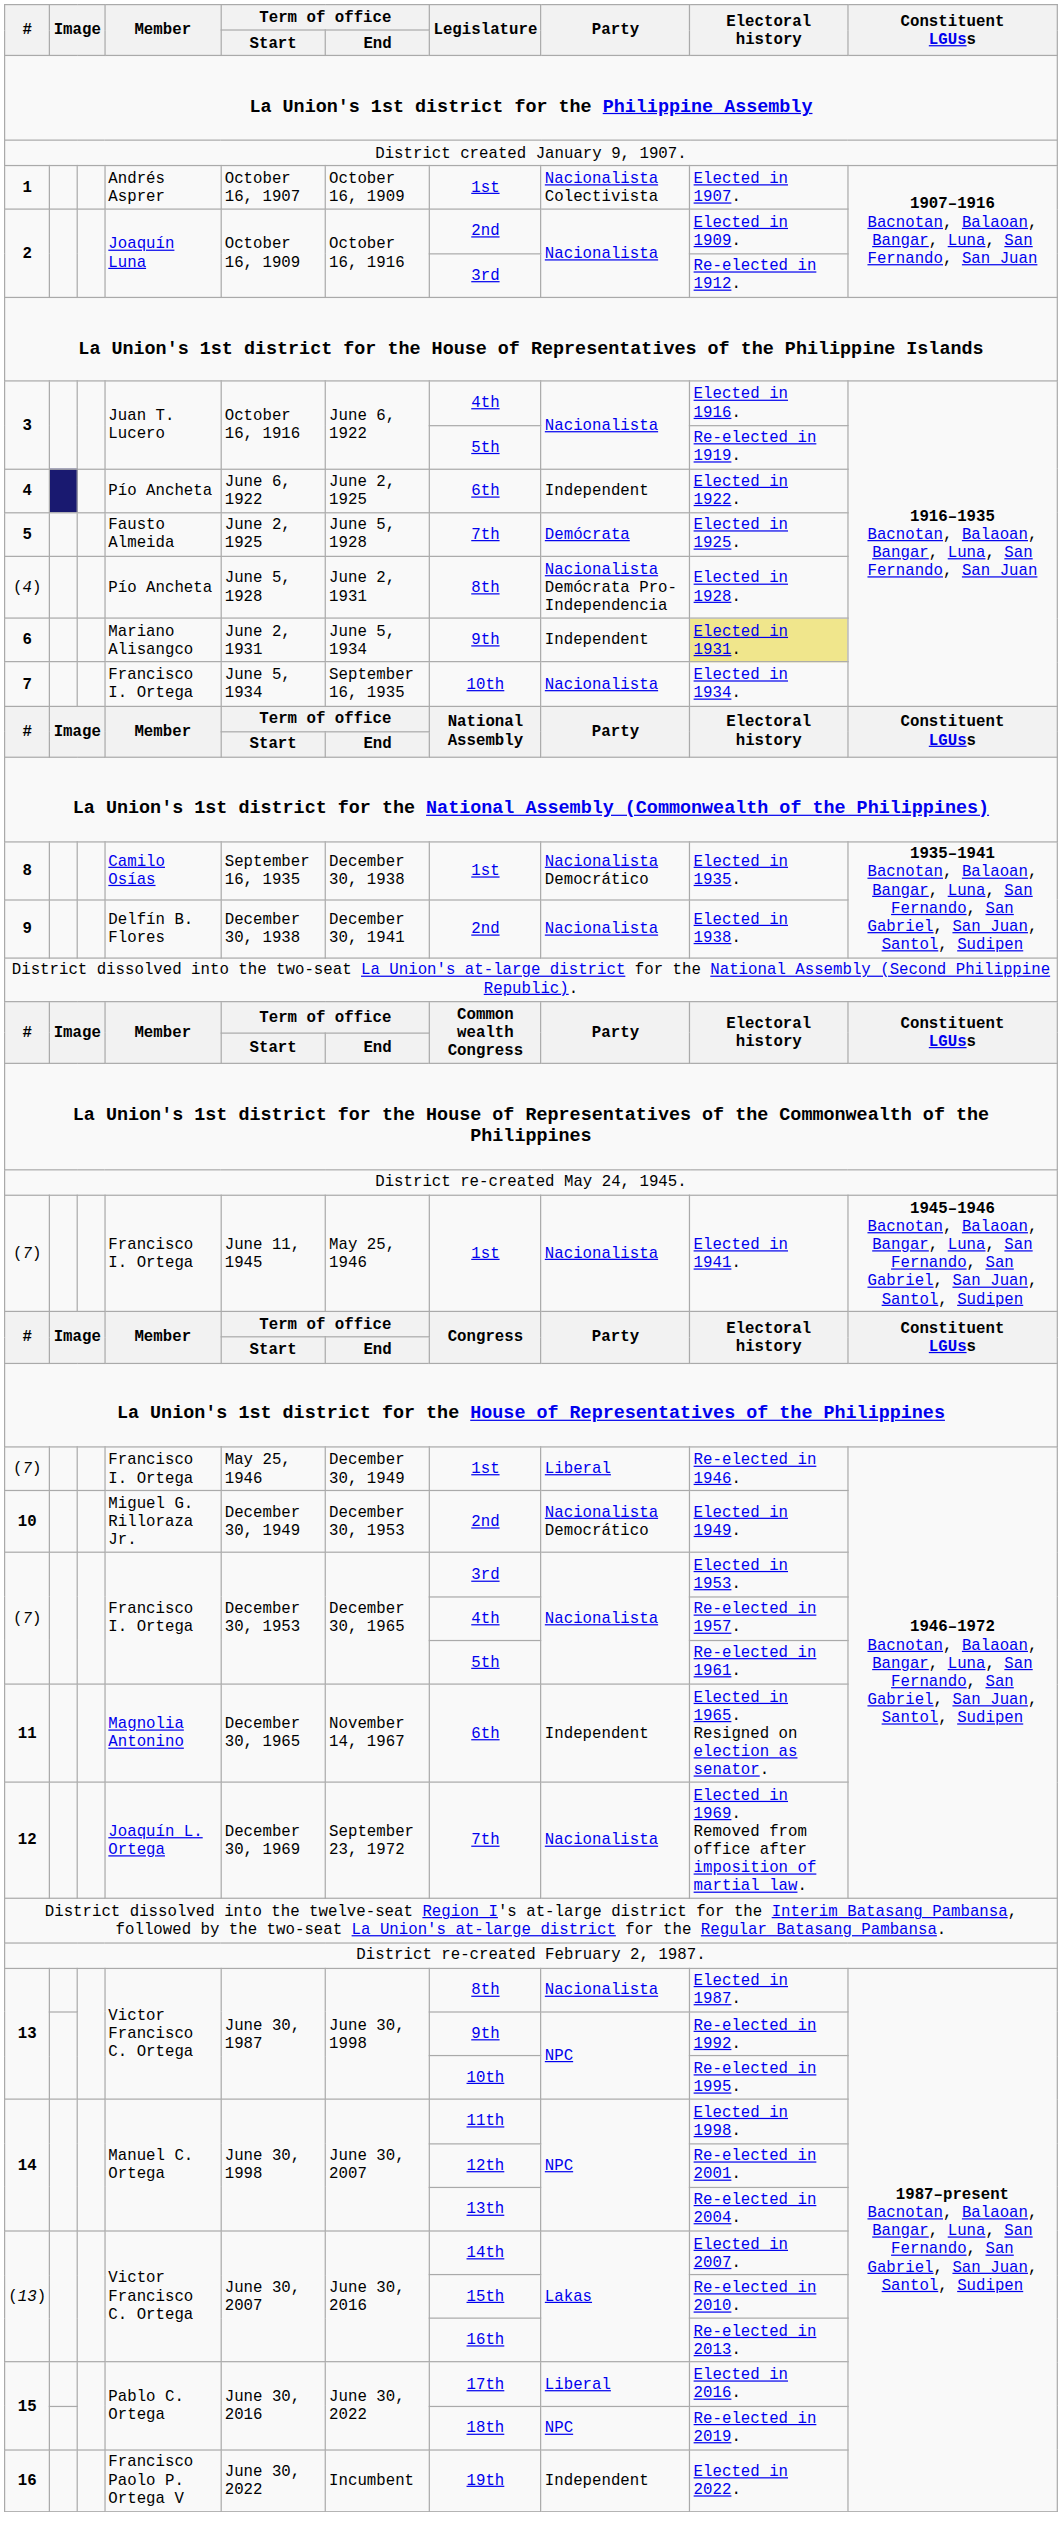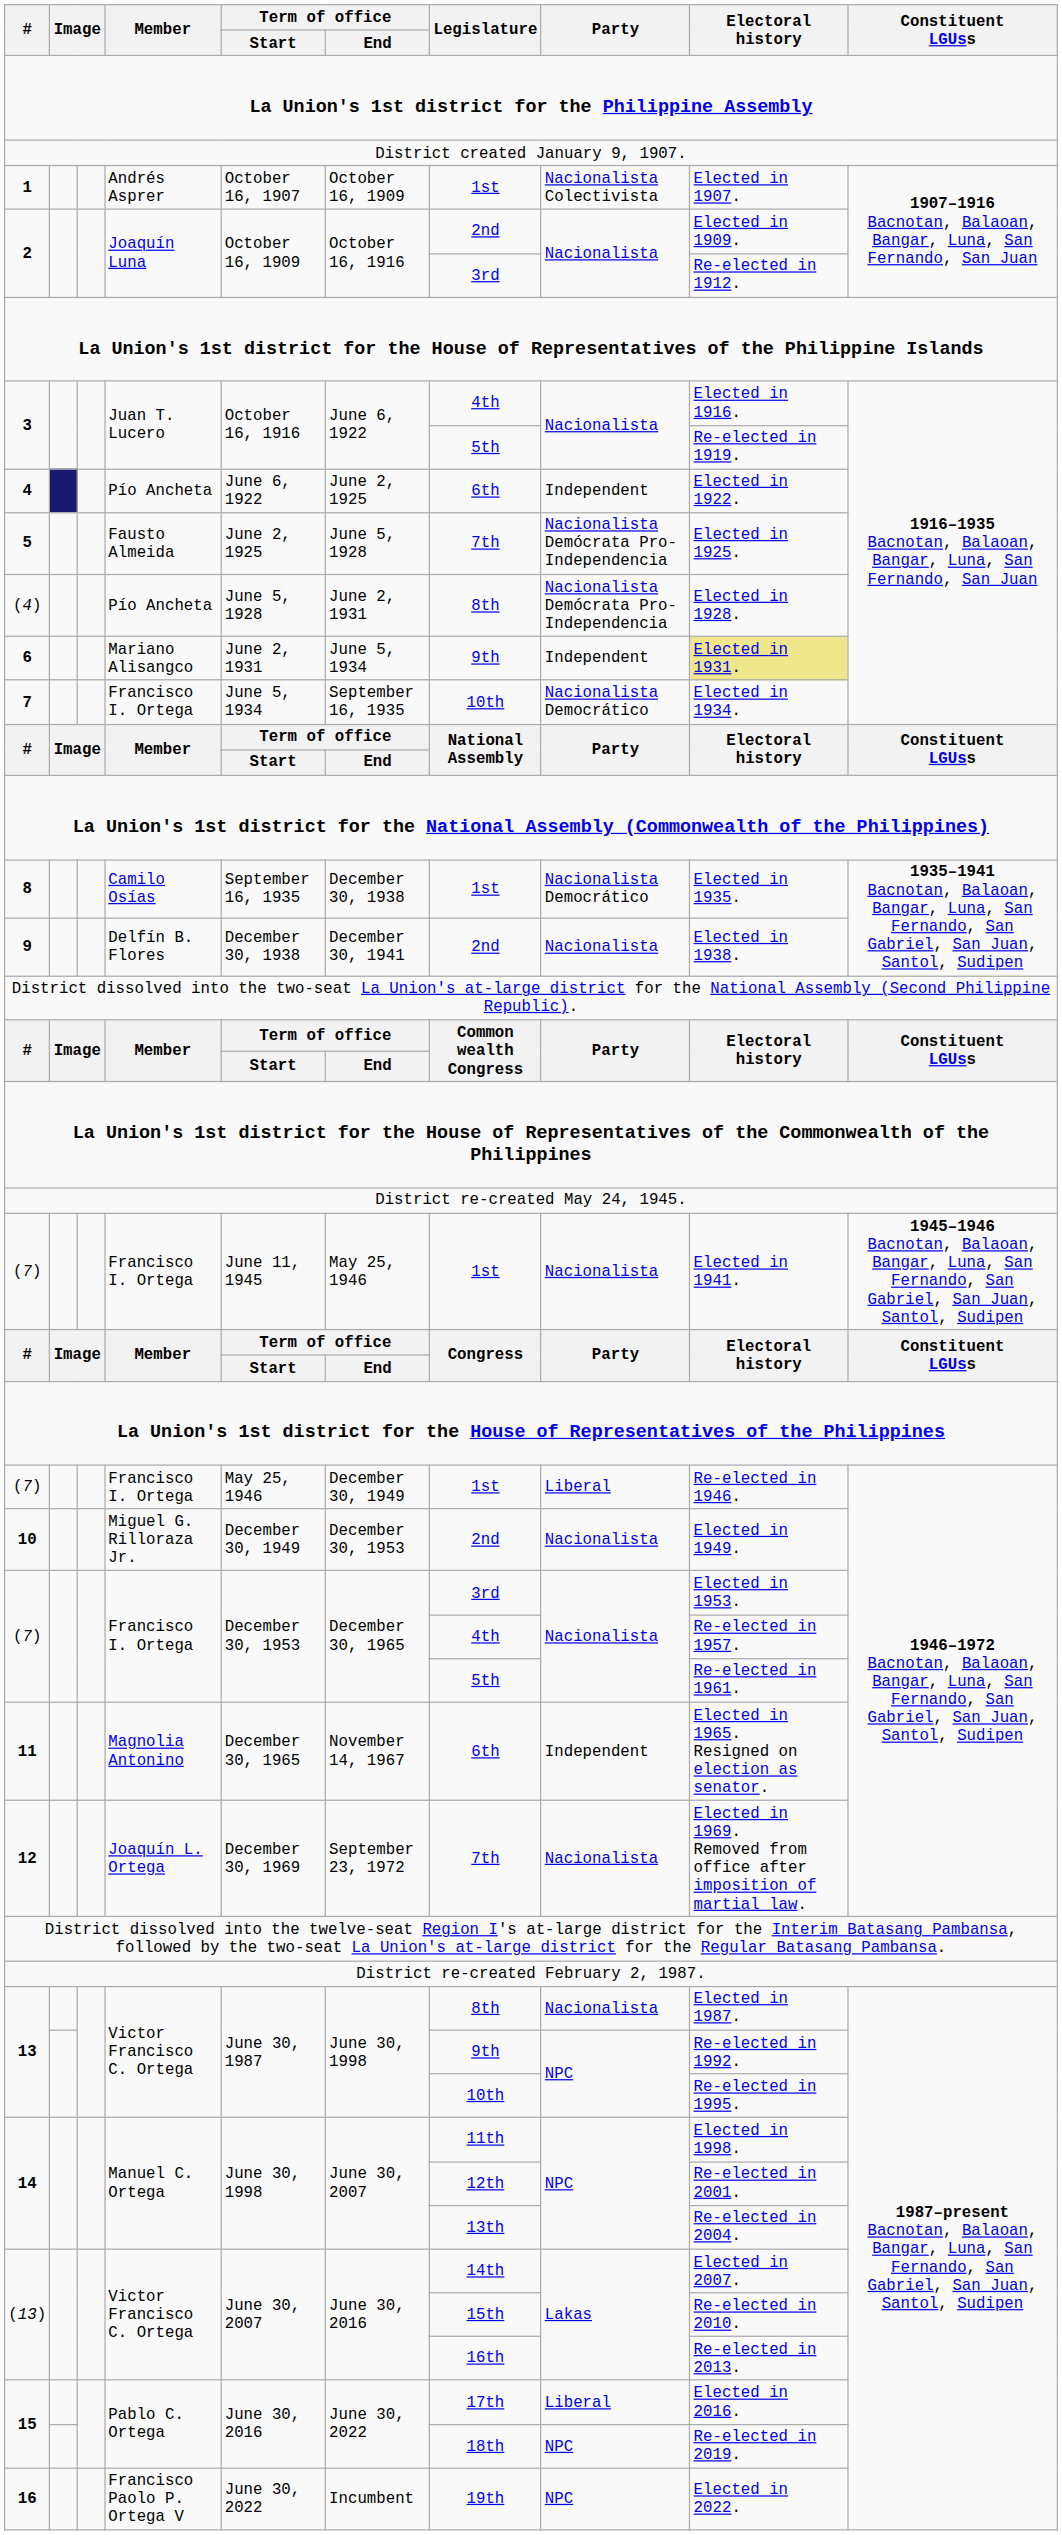(587, 535) Demócrata -> (611, 544) Nacionalista Demócrata Pro-Independencia
(601, 684) Nacionalista -> (601, 702) Nacionalista Democrático
(601, 1522) Nacionalista Democrático -> (601, 1540) Nacionalista
(597, 2481) Independent -> (559, 2499) NPC
